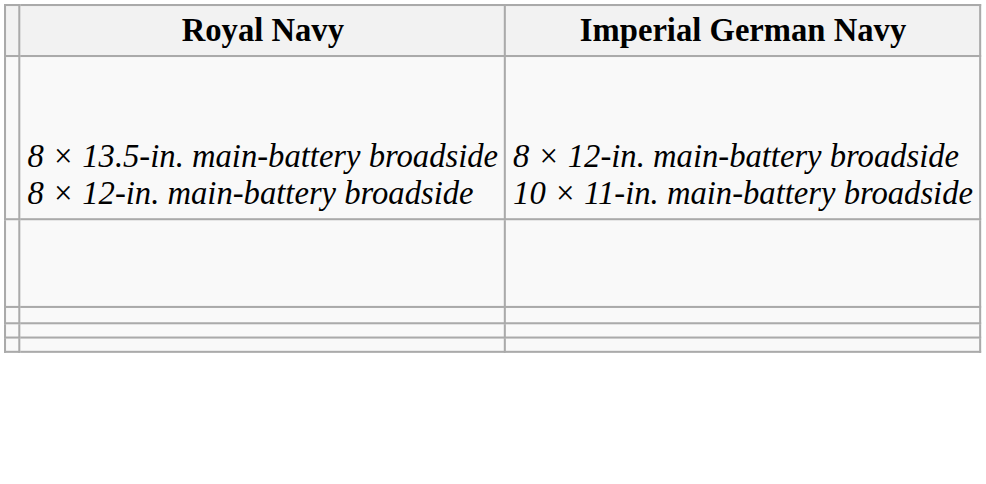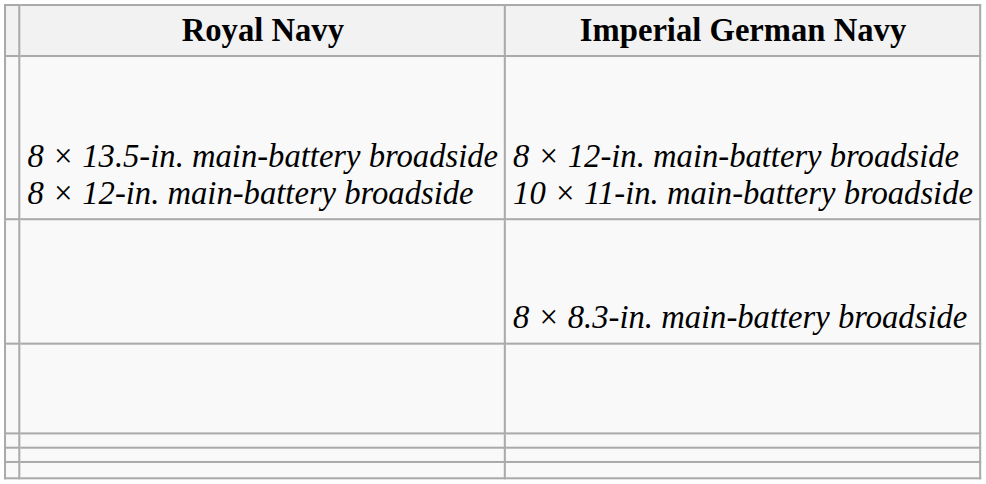+ row: (263, 281)
